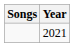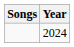(55, 33) 2021 -> (55, 33) 2024
